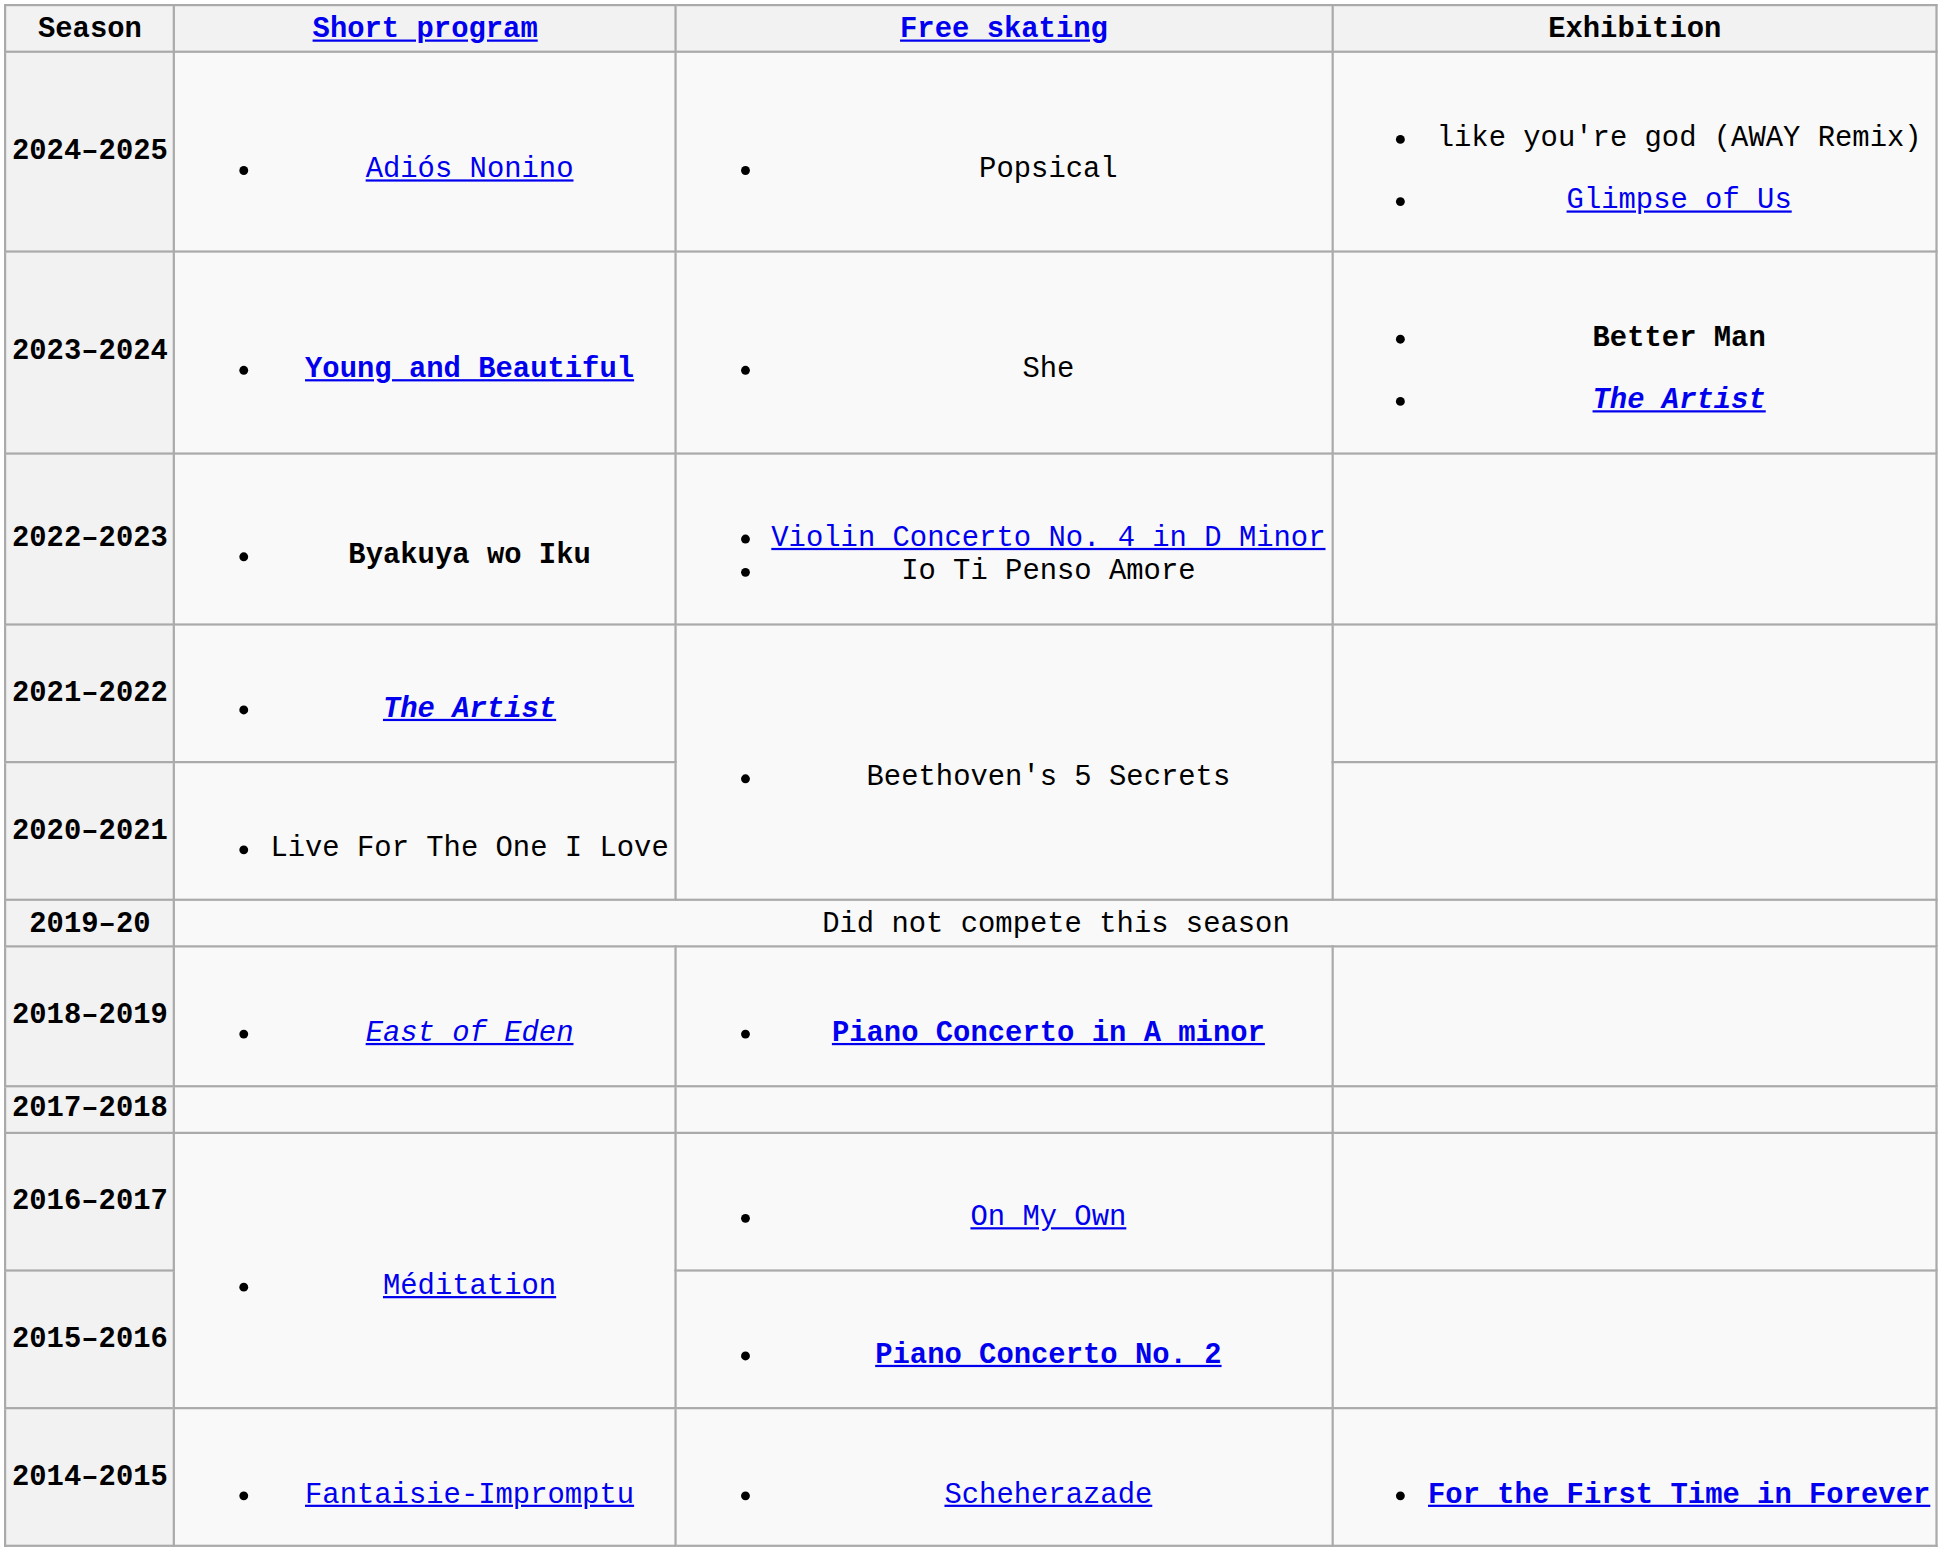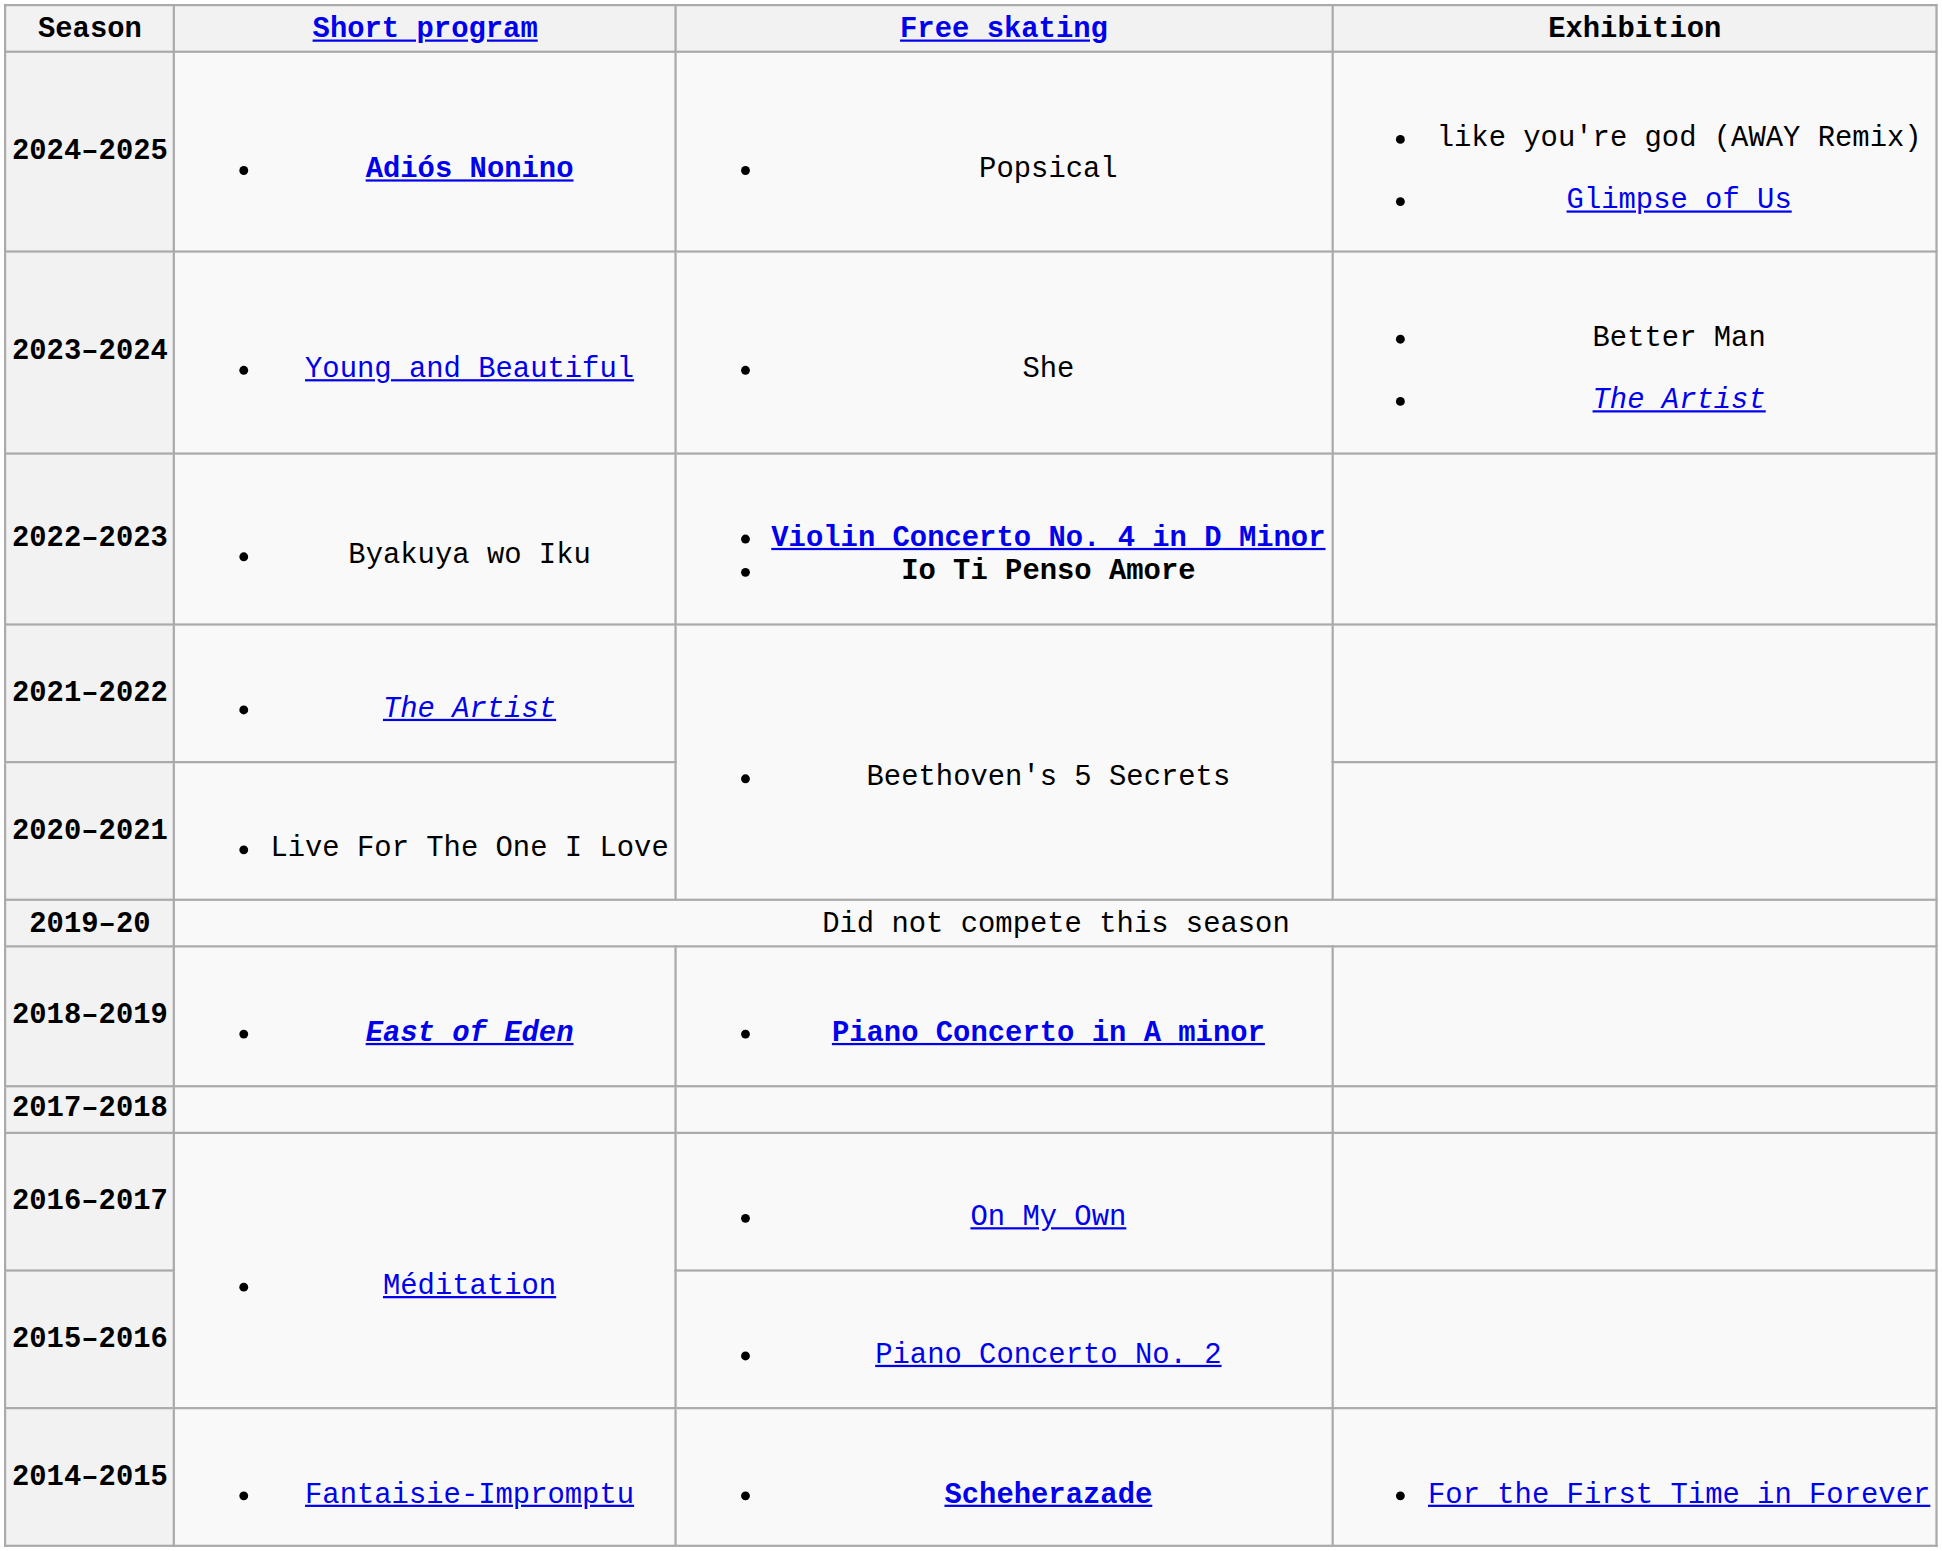(425, 169) normal -> (425, 169) bold
(425, 369) bold -> (425, 369) normal
(1635, 369) bold -> (1635, 369) normal
(425, 555) bold -> (425, 555) normal
(1004, 555) normal -> (1004, 555) bold
(425, 710) bold -> (425, 710) normal
(425, 1033) normal -> (425, 1033) bold
(1004, 1356) bold -> (1004, 1356) normal
(1004, 1494) normal -> (1004, 1494) bold
(1635, 1494) bold -> (1635, 1494) normal
